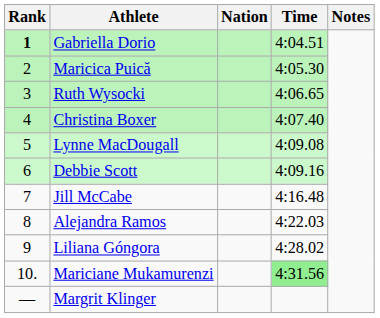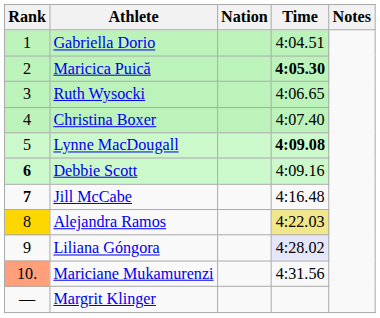(27, 42) bold -> (27, 42) normal
(300, 68) normal -> (300, 68) bold
(300, 145) normal -> (300, 145) bold
(27, 171) normal -> (27, 171) bold
(27, 196) normal -> (27, 196) bold
(27, 222) no background -> (27, 222) gold background
(300, 222) no background -> (300, 222) khaki background
(300, 247) no background -> (300, 247) lavender background
(27, 273) no background -> (27, 273) lightsalmon background
(300, 273) lightgreen background -> (300, 273) no background
